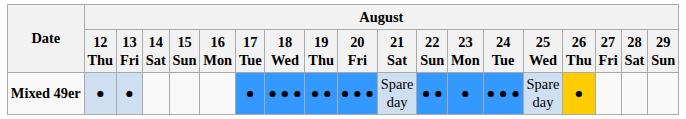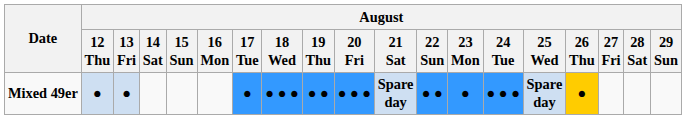(397, 93) normal -> (396, 93) bold
(543, 93) normal -> (544, 93) bold
